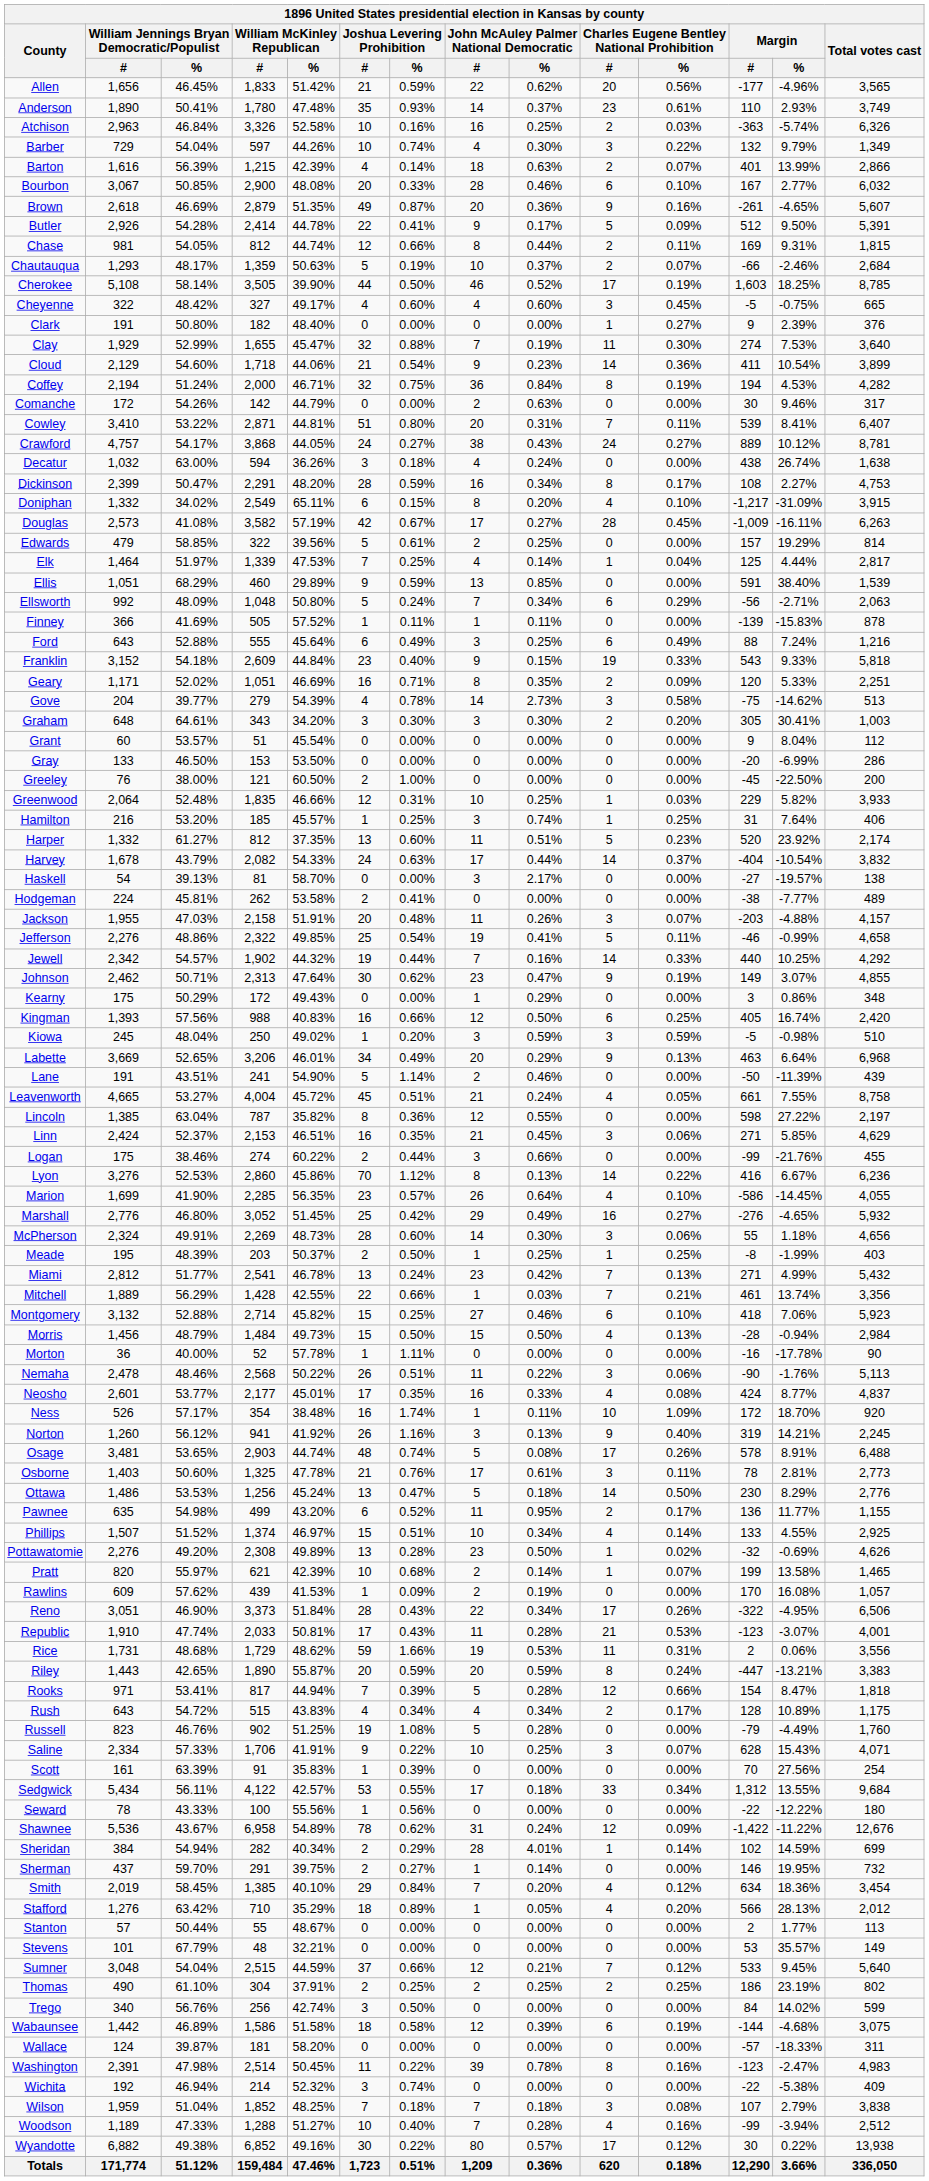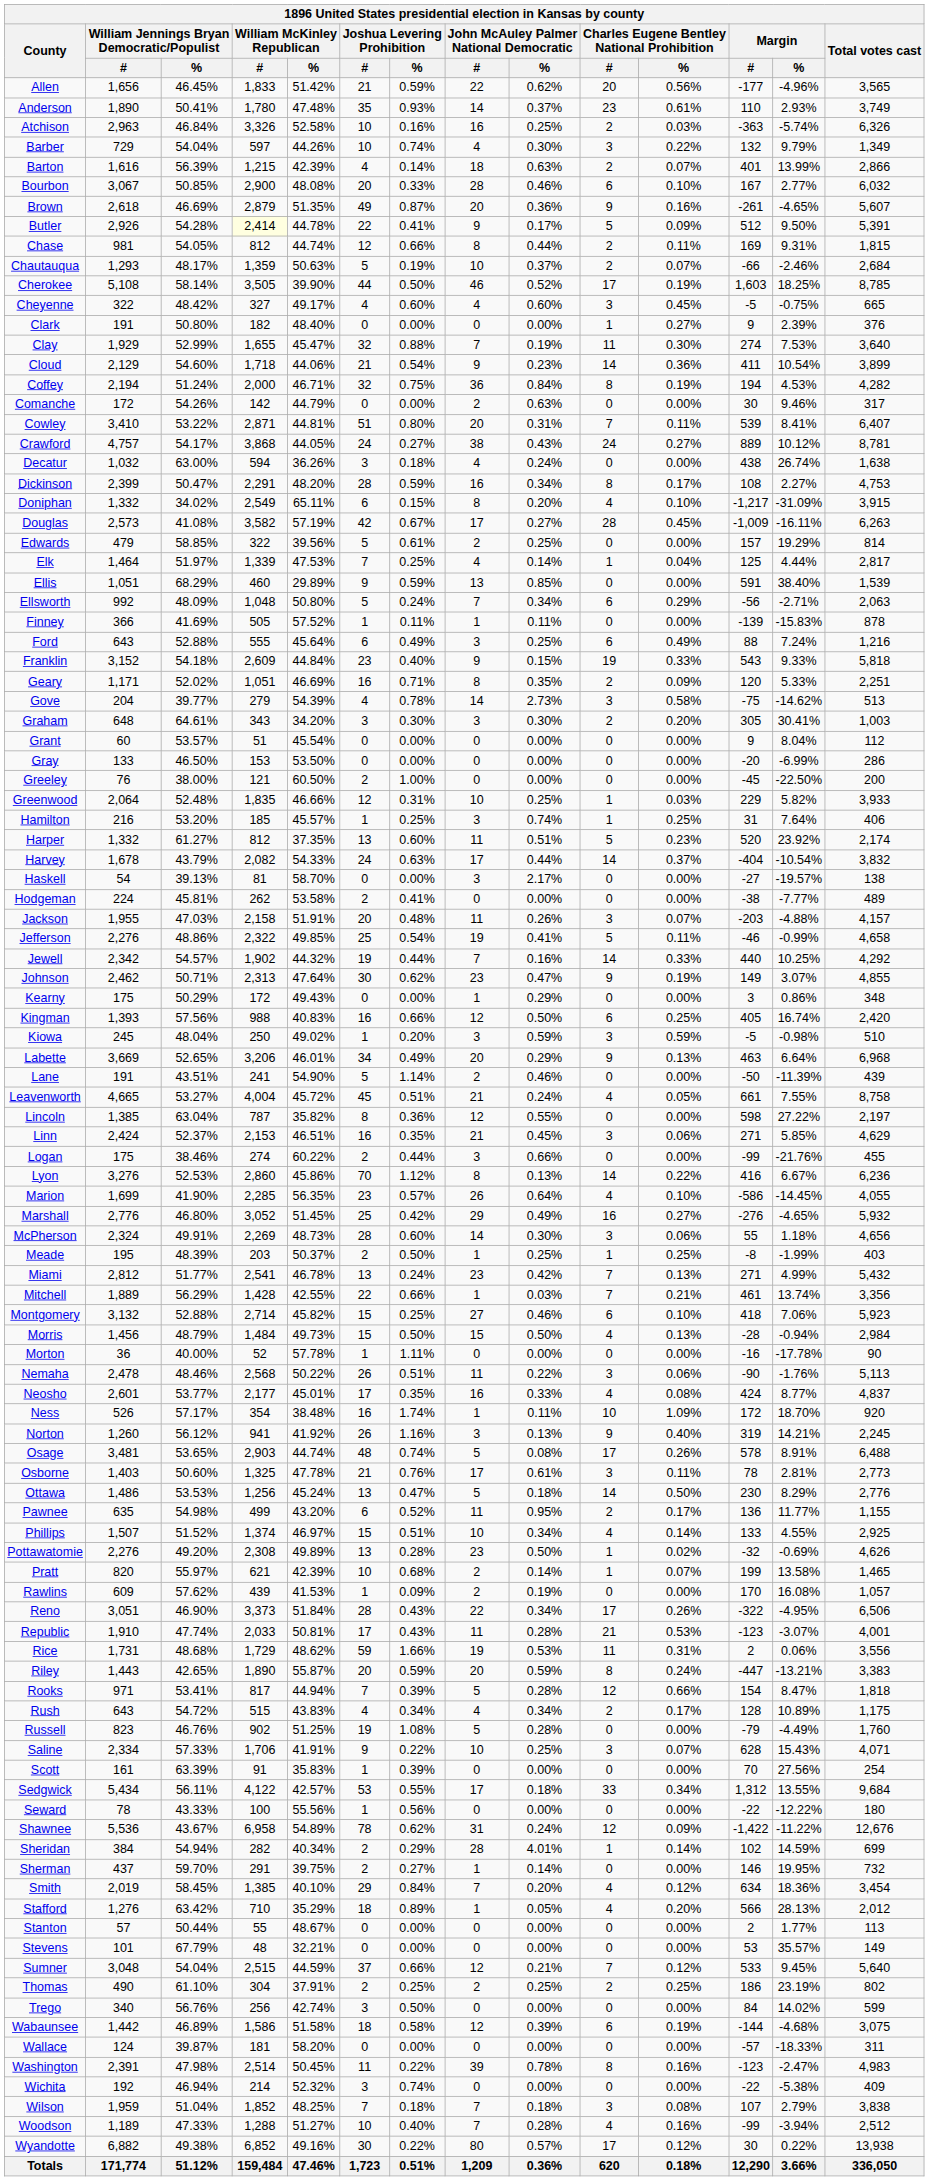(260, 226) no background -> (260, 226) lightyellow background
